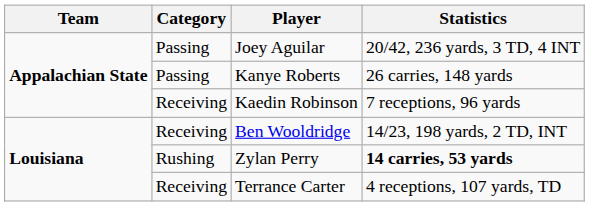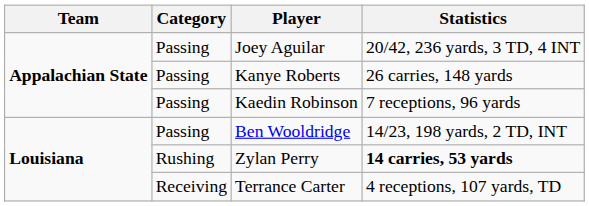(191, 102) Receiving -> (183, 102) Passing
(191, 130) Receiving -> (183, 130) Passing
